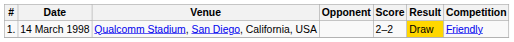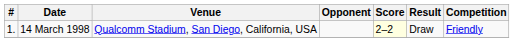(384, 29) no background -> (384, 29) lightyellow background
(421, 29) gold background -> (421, 29) no background
